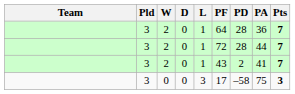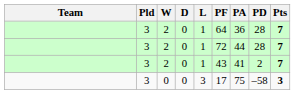columns swapped: (261, 13) <-> (241, 13)
